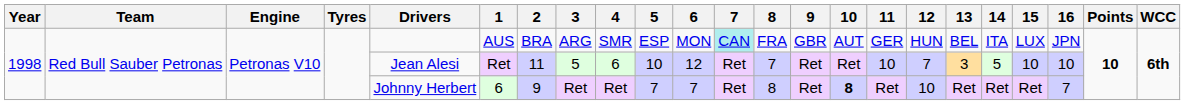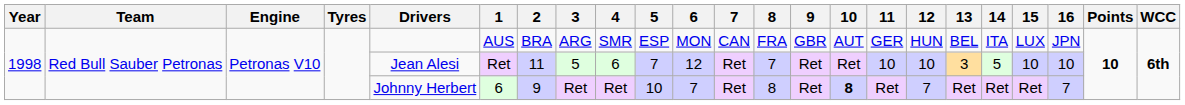(734, 40) paleturquoise background -> (734, 40) no background
(654, 64) 10 -> (654, 64) 7
(927, 64) 7 -> (927, 64) 10
(654, 88) 7 -> (654, 88) 10
(927, 88) 10 -> (927, 88) 7
